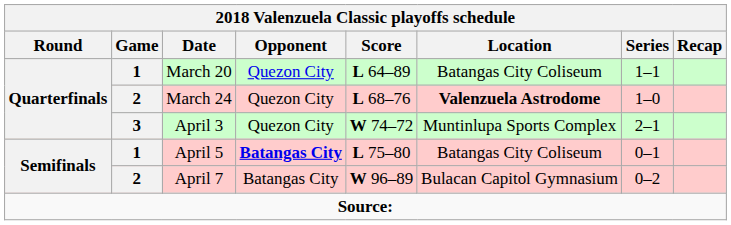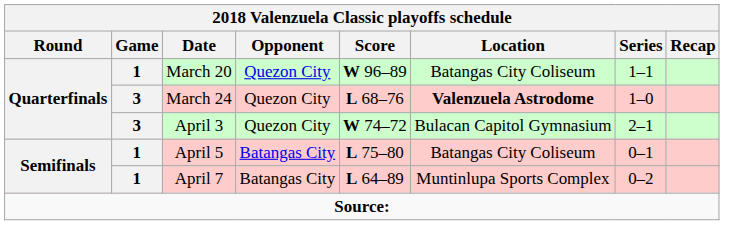(381, 71) L 64–89 -> (375, 71) W 96–89
(137, 98) 2 -> (137, 98) 3
(520, 125) Muntinlupa Sports Complex -> (513, 125) Bulacan Capitol Gymnasium
(291, 152) bold -> (287, 152) normal
(137, 179) 2 -> (137, 179) 1
(381, 179) W 96–89 -> (375, 179) L 64–89
(520, 179) Bulacan Capitol Gymnasium -> (513, 179) Muntinlupa Sports Complex
